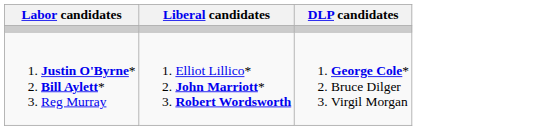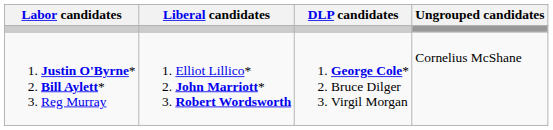+ column: (480, 15)
